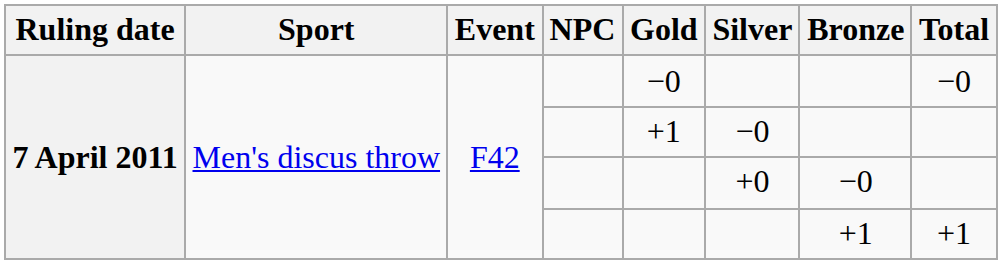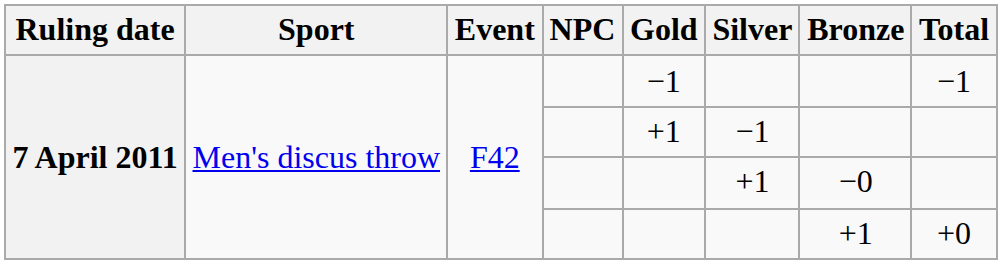(664, 80) −0 -> (664, 80) −1
(954, 80) −0 -> (954, 80) −1
(752, 131) −0 -> (752, 131) −1
(752, 182) +0 -> (752, 182) +1
(954, 232) +1 -> (954, 232) +0
